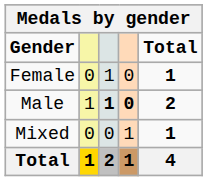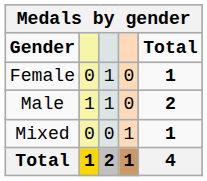(109, 105) bold -> (109, 105) normal
(129, 105) bold -> (129, 105) normal
